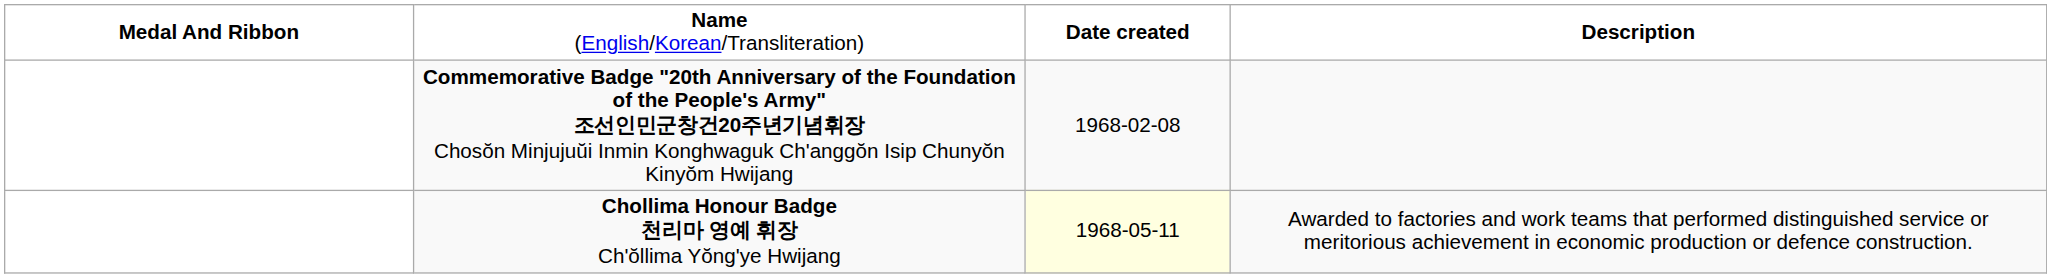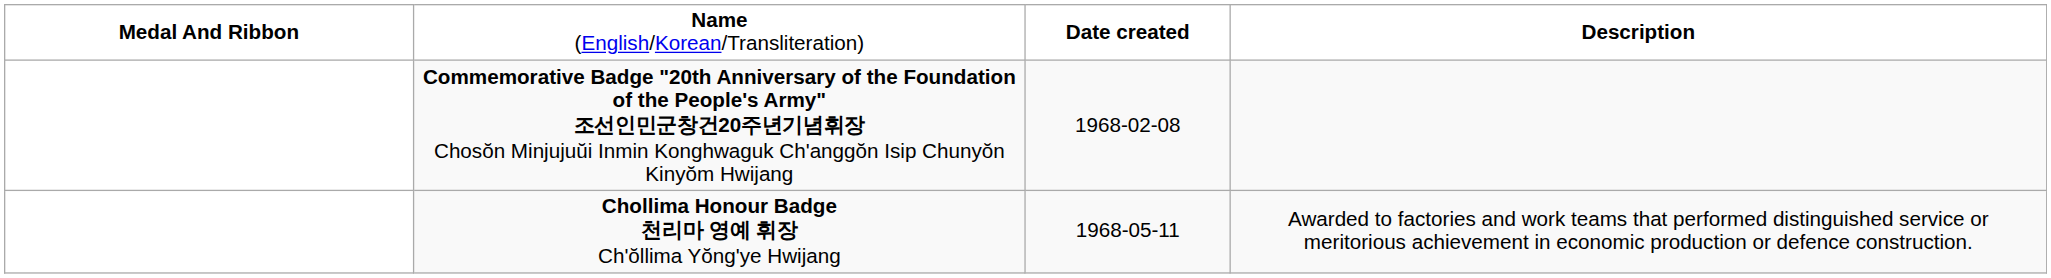(1128, 231) lightyellow background -> (1128, 231) no background
